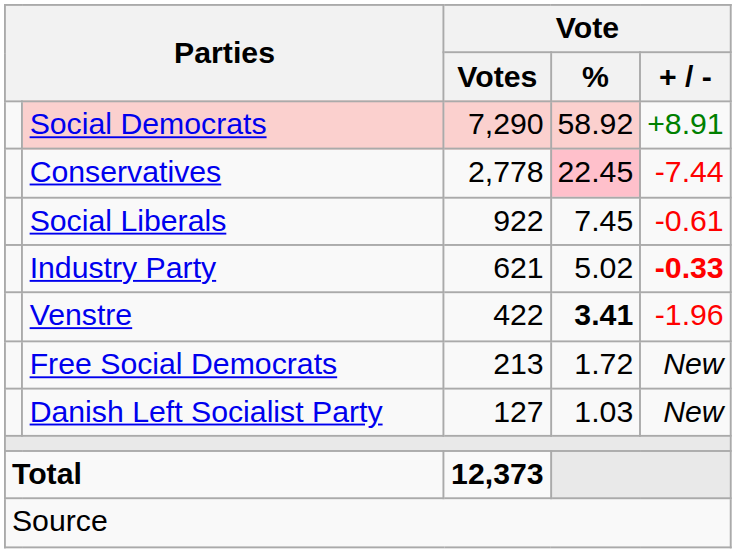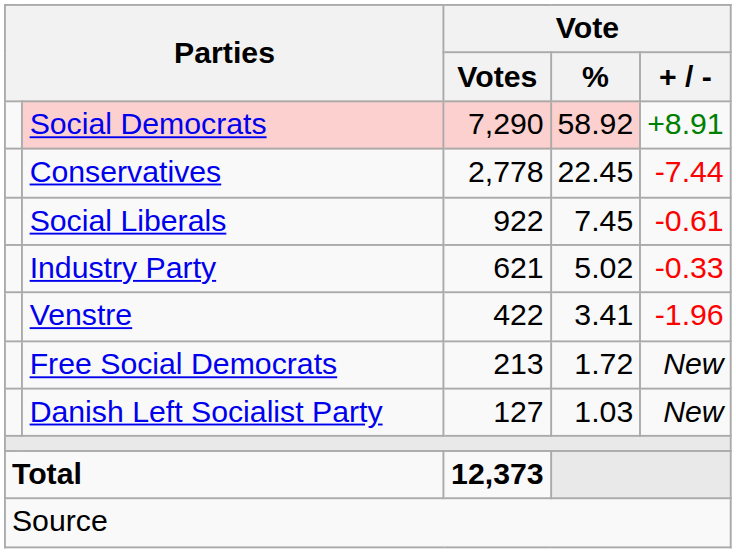(595, 172) pink background -> (595, 172) no background
(689, 268) bold -> (689, 268) normal
(604, 316) bold -> (604, 316) normal
